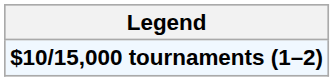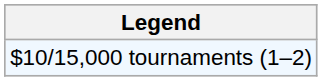(167, 57) bold -> (161, 57) normal
